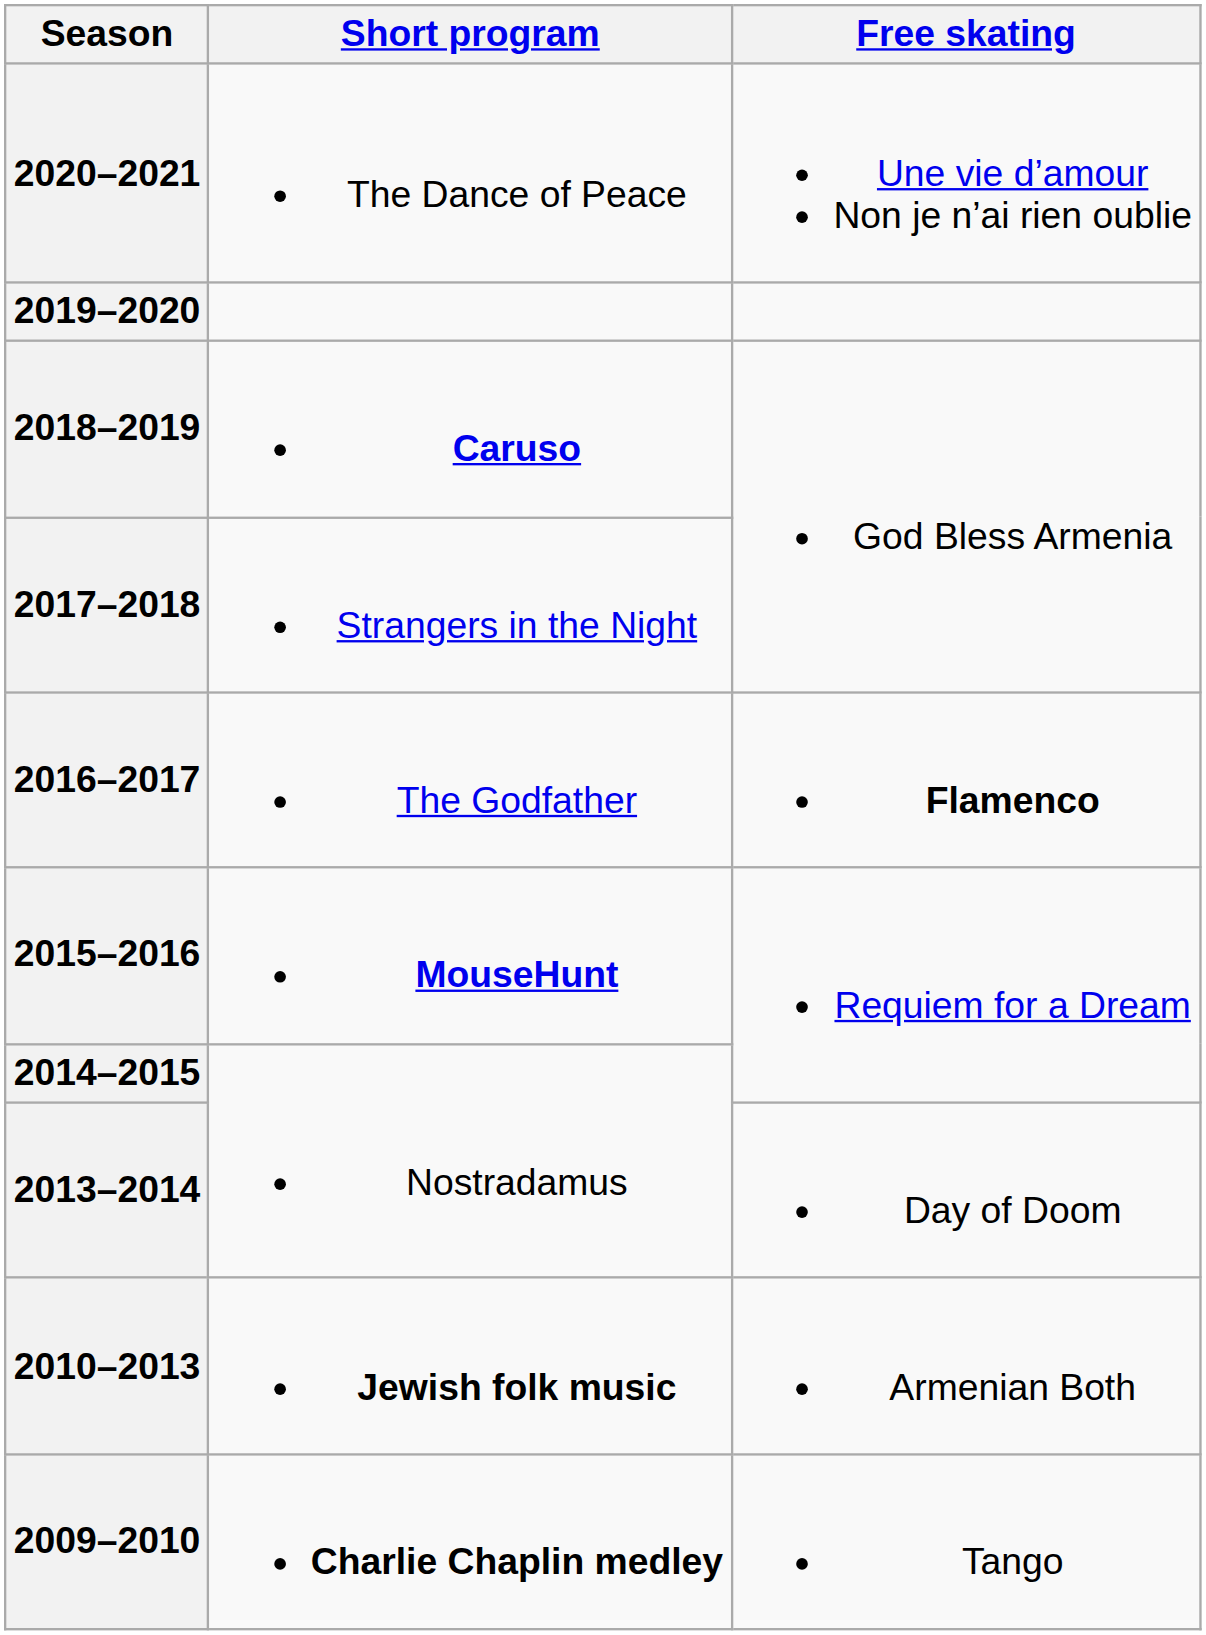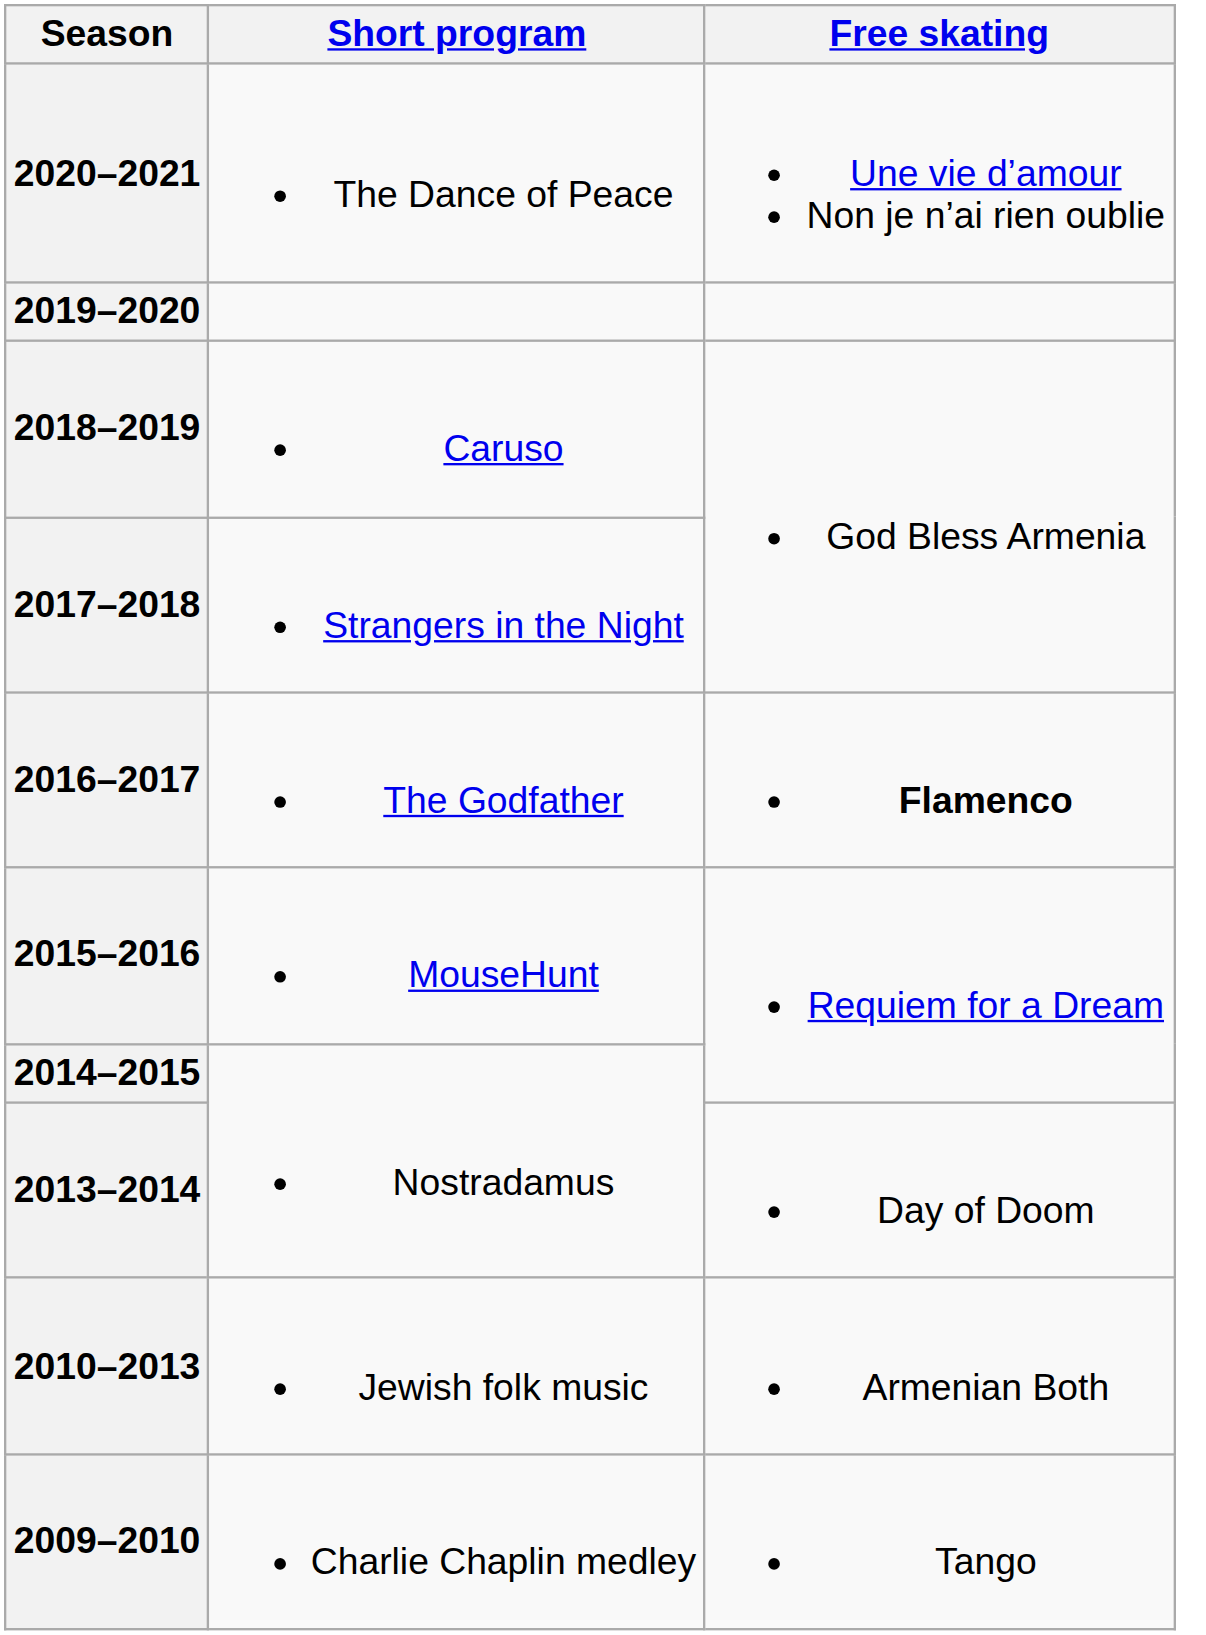(470, 450) bold -> (457, 450) normal
(470, 977) bold -> (457, 977) normal
(470, 1387) bold -> (457, 1387) normal
(470, 1563) bold -> (457, 1563) normal
